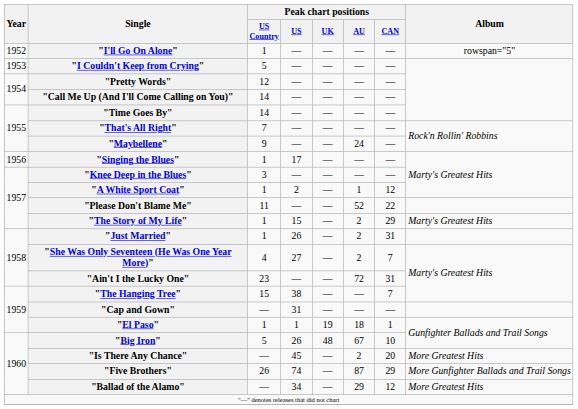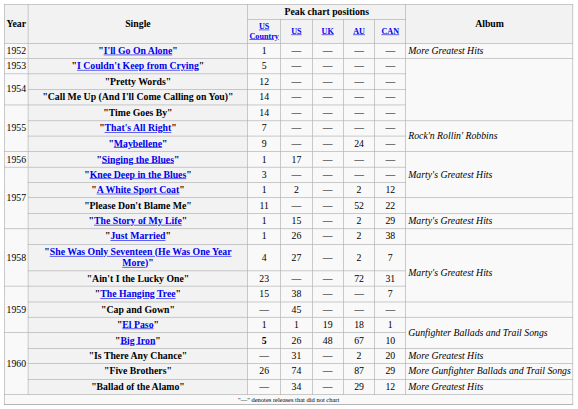(489, 51) rowspan="5" -> (446, 51) More Greatest Hits
(359, 190) 1 -> (359, 190) 2
(390, 236) 31 -> (390, 236) 38
(296, 309) 31 -> (296, 309) 45
(264, 340) normal -> (264, 340) bold
(296, 356) 45 -> (296, 356) 31
